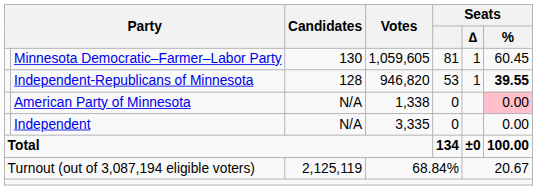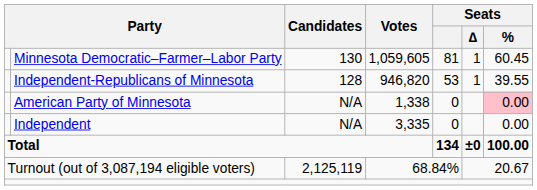(512, 80) bold -> (512, 80) normal
